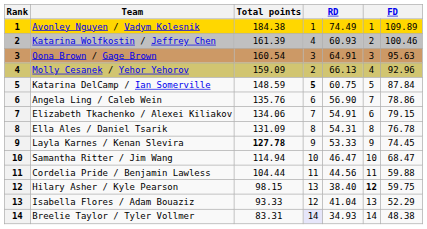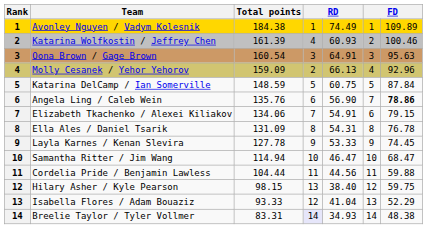(313, 85) bold -> (313, 85) normal
(401, 99) normal -> (401, 99) bold
(269, 143) bold -> (269, 143) normal
(372, 187) bold -> (372, 187) normal
